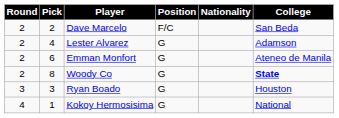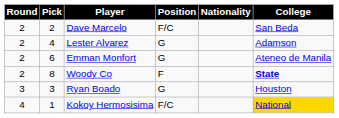(162, 74) G -> (161, 74) F
(162, 105) G -> (166, 105) F/C
(273, 105) no background -> (273, 105) gold background
